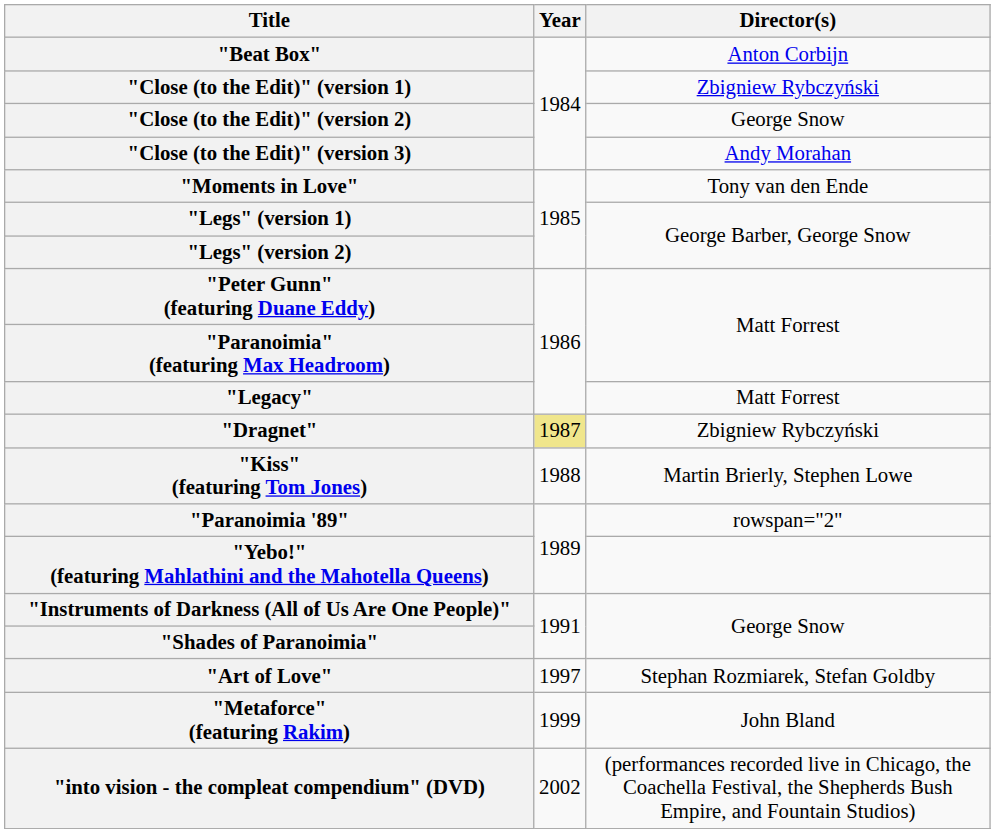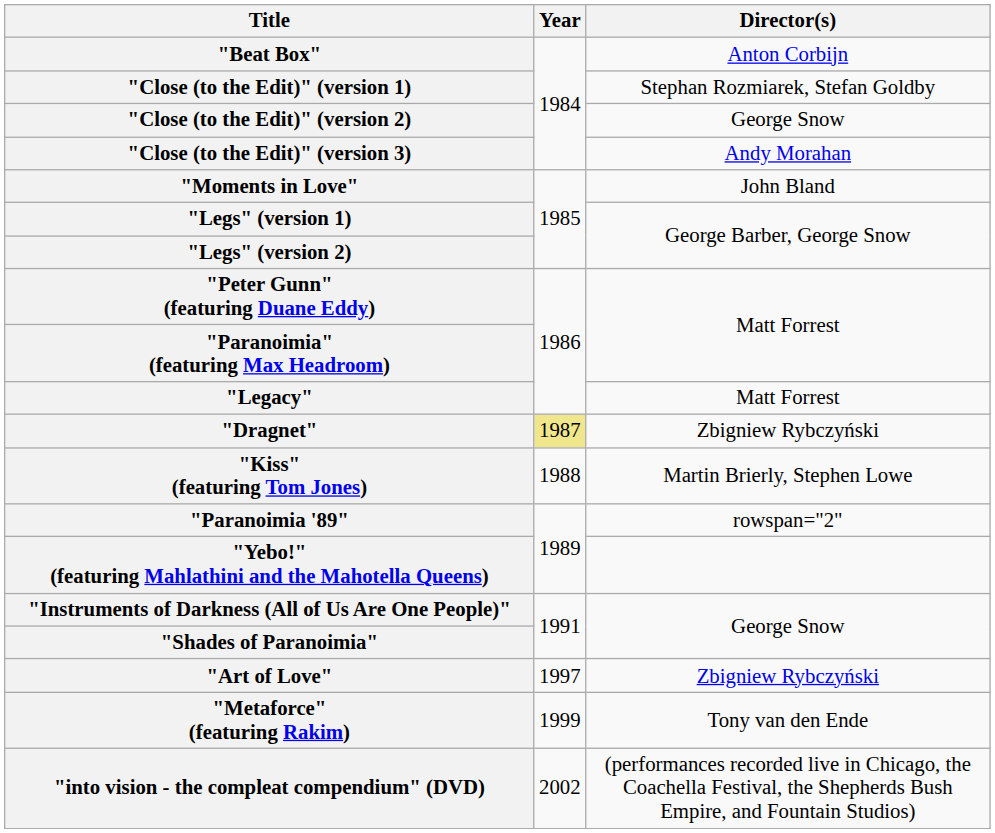(788, 86) Zbigniew Rybczyński -> (788, 86) Stephan Rozmiarek, Stefan Goldby
(788, 185) Tony van den Ende -> (788, 185) John Bland
(788, 675) Stephan Rozmiarek, Stefan Goldby -> (788, 675) Zbigniew Rybczyński
(788, 720) John Bland -> (788, 720) Tony van den Ende
